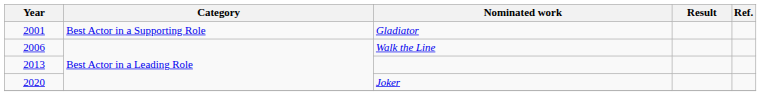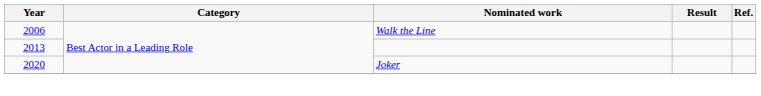- row: (34, 30)
